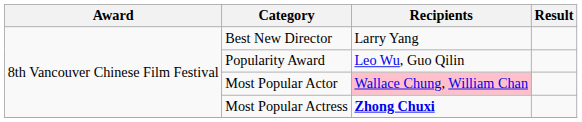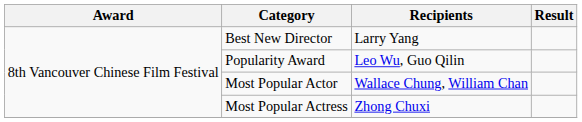(441, 83) pink background -> (441, 83) no background
(395, 106) bold -> (392, 106) normal
